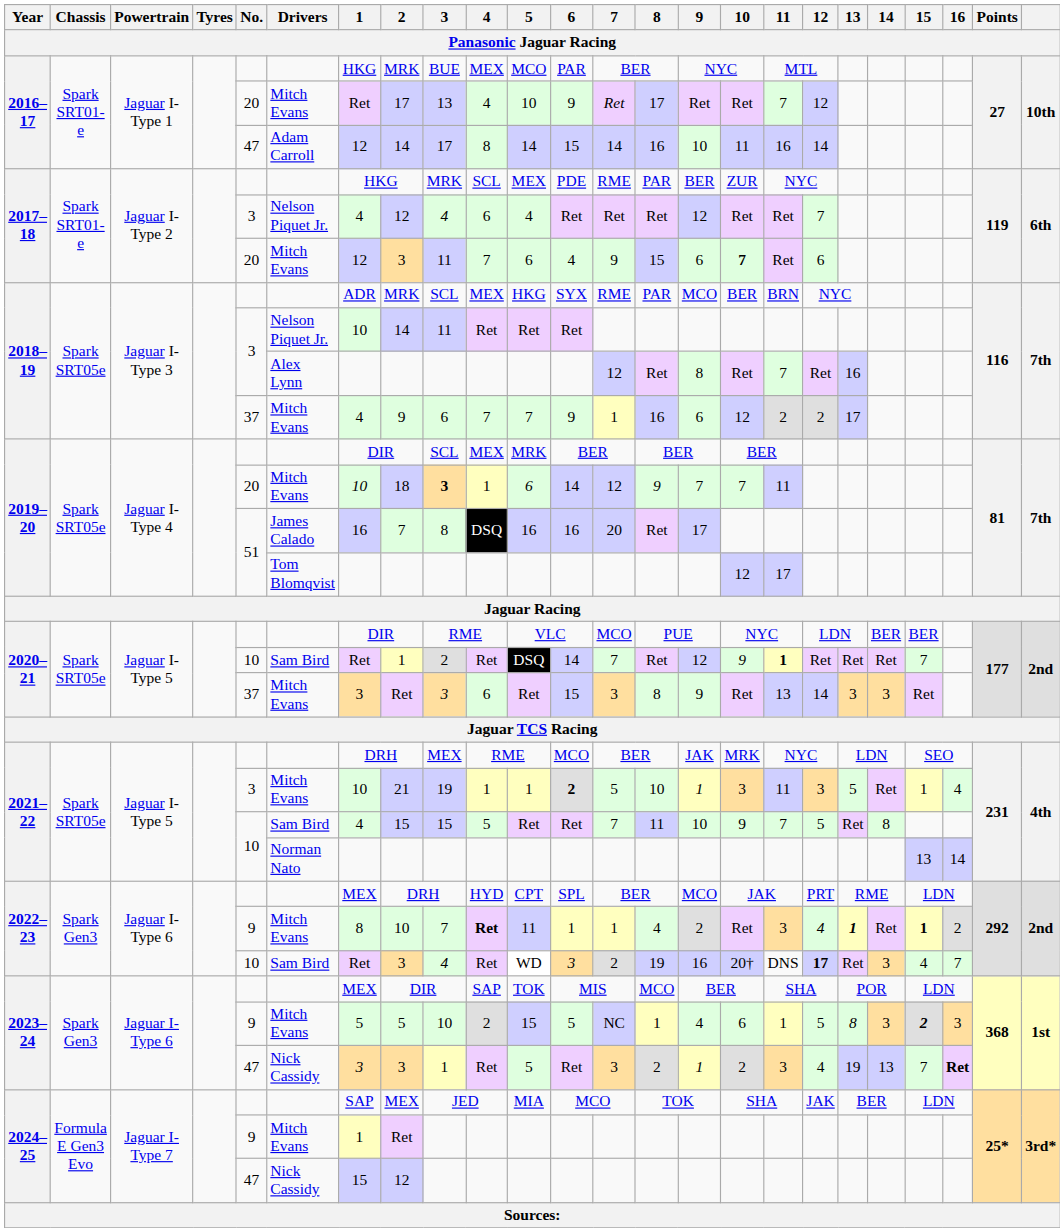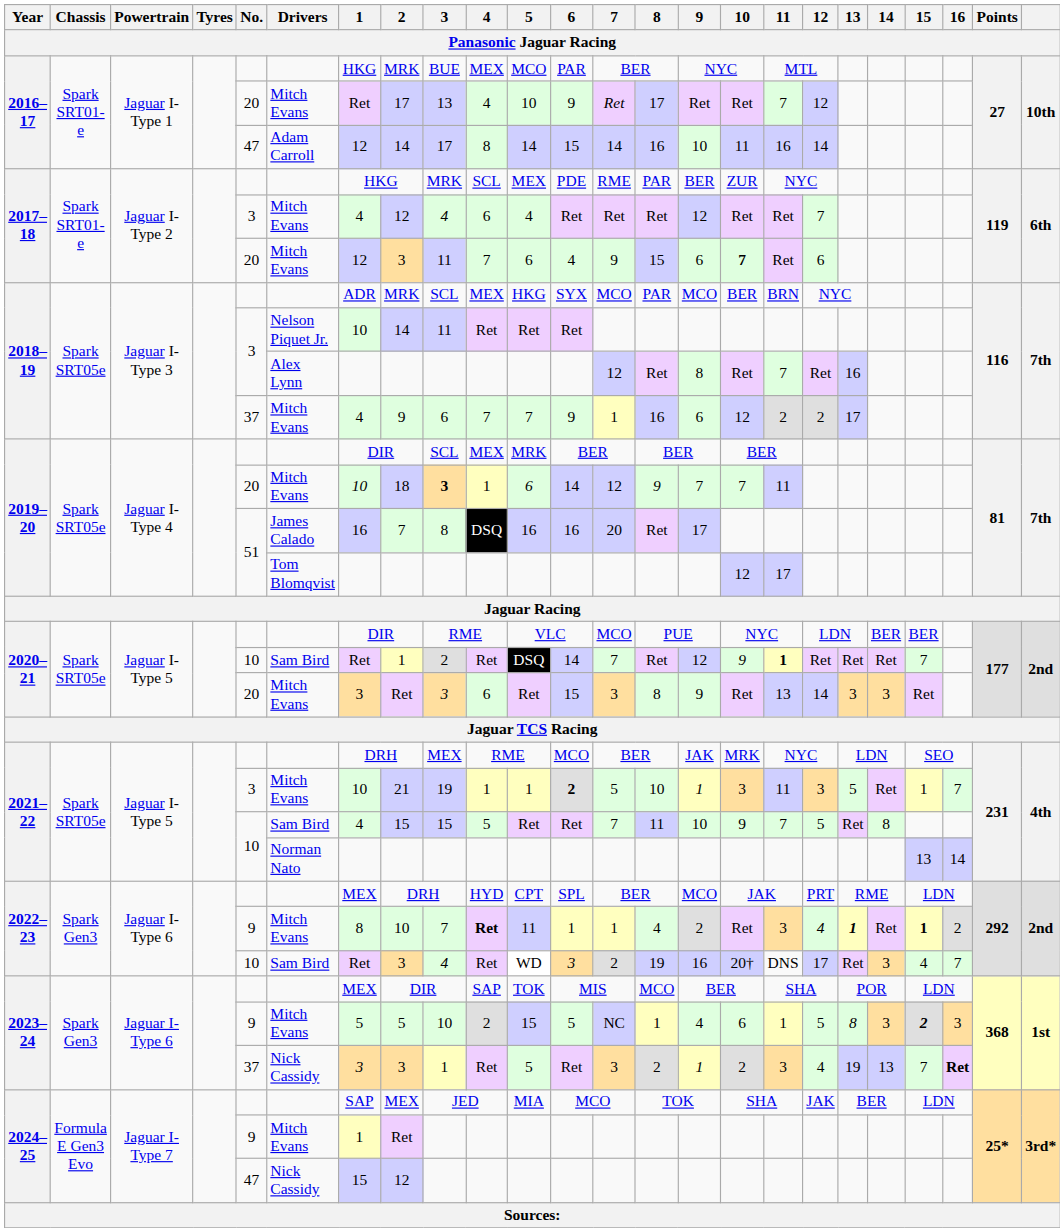(299, 215) Nelson Piquet Jr. -> (289, 215) Mitch Evans
(614, 294) RME -> (614, 294) MCO
(252, 694) 37 -> (252, 694) 20
(958, 789) 4 -> (958, 789) 7
(821, 962) bold -> (821, 962) normal
(252, 1066) 47 -> (252, 1066) 37
